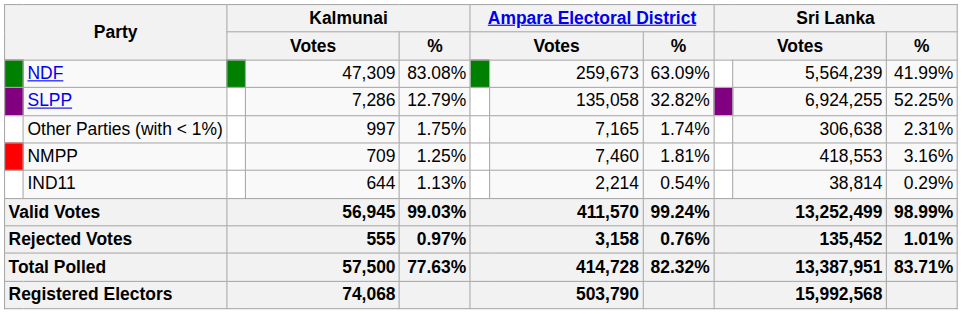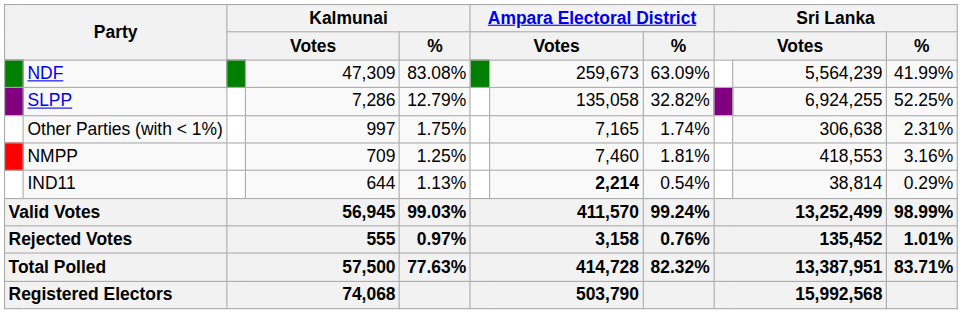(617, 184) normal -> (617, 184) bold
